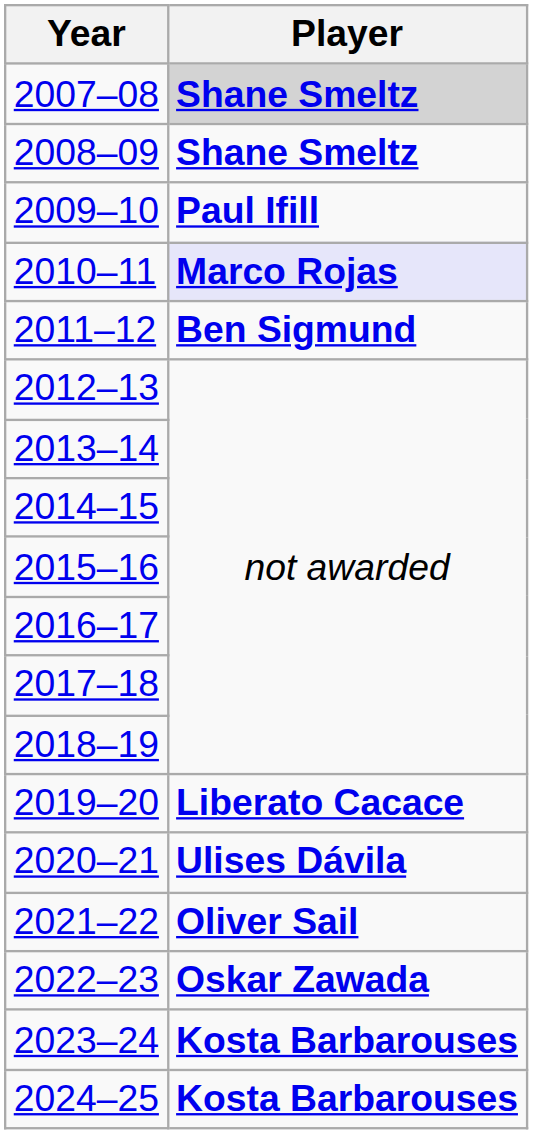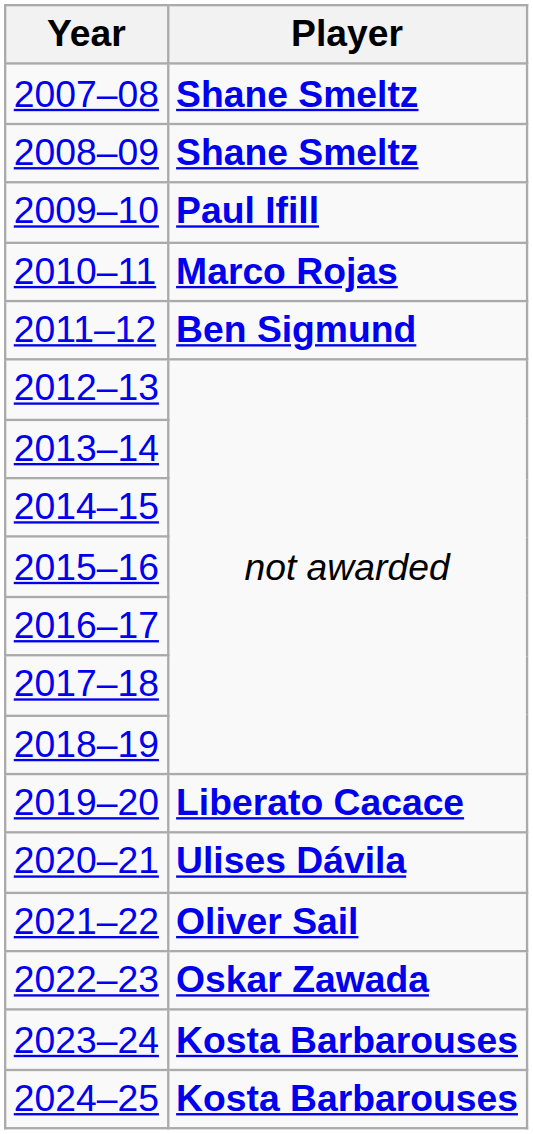(297, 93) lightgrey background -> (297, 93) no background
(287, 270) lavender background -> (287, 270) no background
